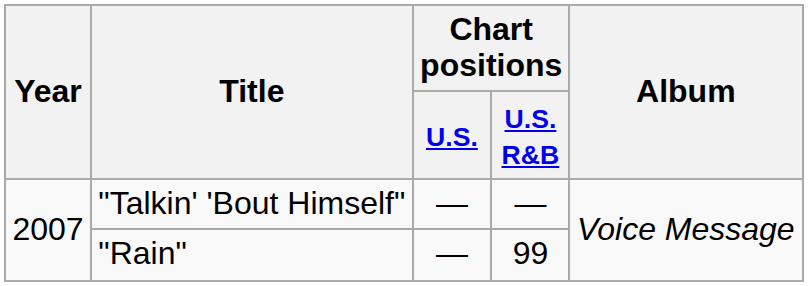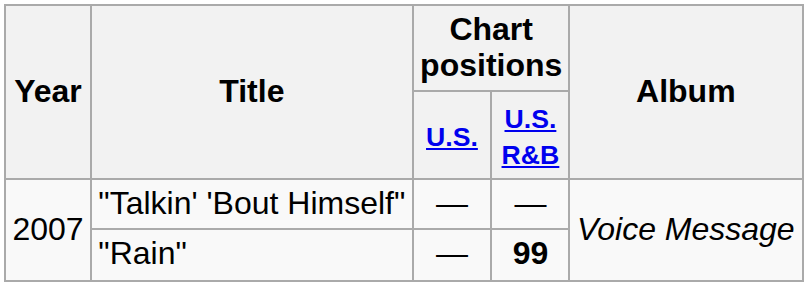(530, 254) normal -> (530, 254) bold
